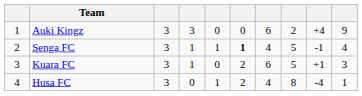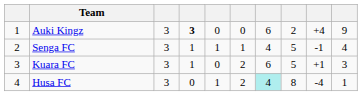(192, 30) normal -> (192, 30) bold
(243, 47) bold -> (243, 47) normal
(268, 82) no background -> (268, 82) paleturquoise background
